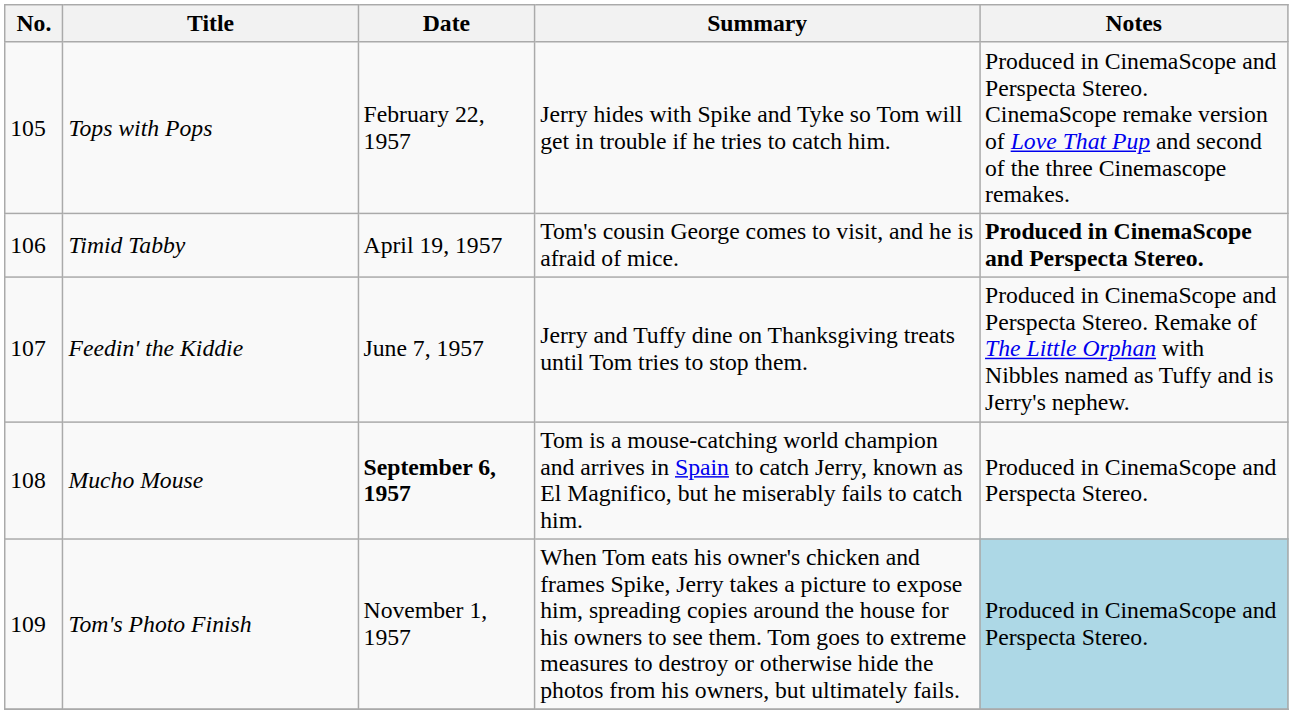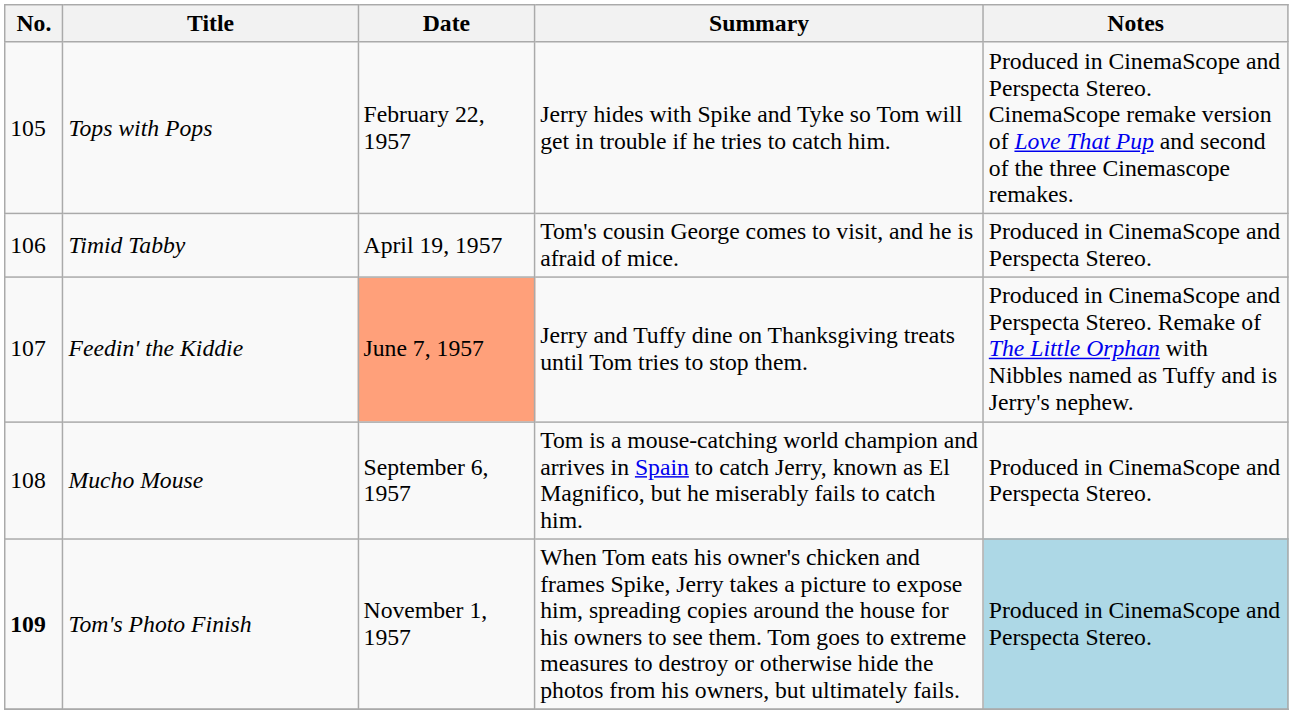(1118, 244) bold -> (1134, 244) normal
(424, 349) no background -> (424, 349) lightsalmon background
(430, 479) bold -> (426, 479) normal
(28, 623) normal -> (28, 623) bold
